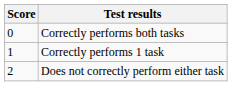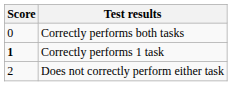(10, 52) normal -> (10, 52) bold
